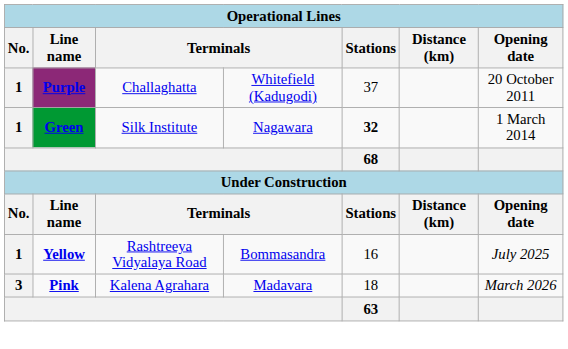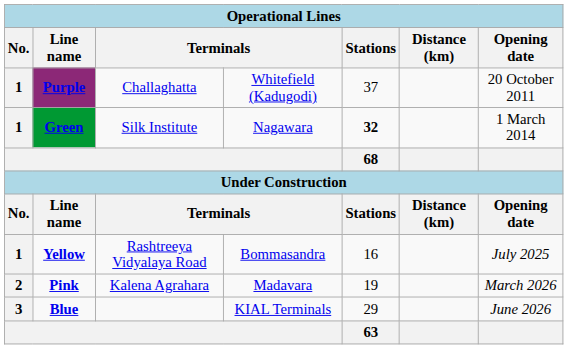(19, 285) 3 -> (19, 285) 2
(371, 285) 18 -> (371, 285) 19
+ row: (64, 309)
